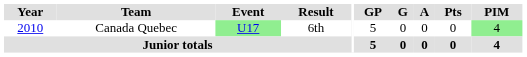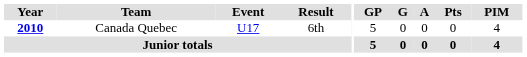(30, 28) normal -> (30, 28) bold
(248, 28) lightgreen background -> (248, 28) no background
(497, 28) lightgreen background -> (497, 28) no background
